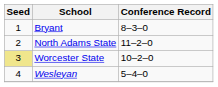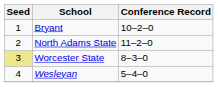(134, 27) 8–3–0 -> (137, 27) 10–2–0
(137, 58) 10–2–0 -> (134, 58) 8–3–0
